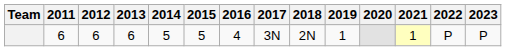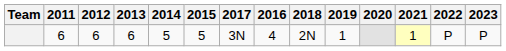columns swapped: (237, 14) <-> (272, 14)
